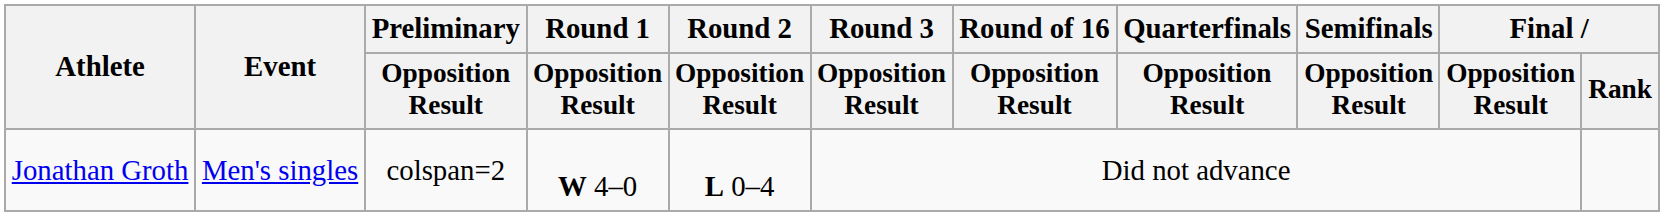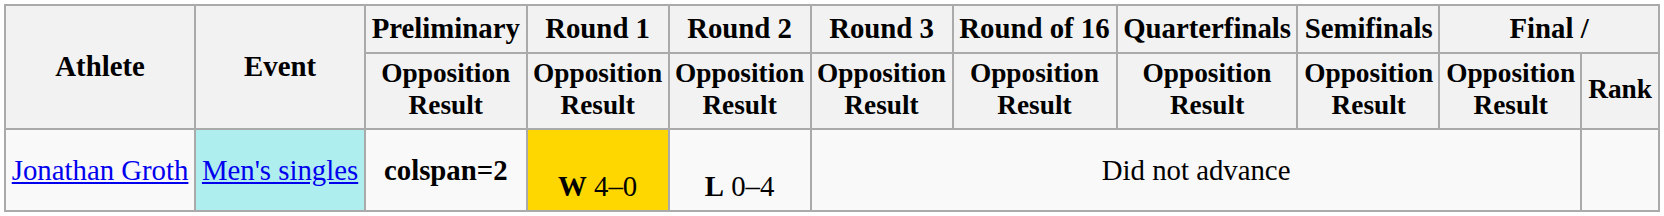(280, 170) no background -> (280, 170) paleturquoise background
(446, 170) normal -> (446, 170) bold
(598, 187) no background -> (598, 187) gold background
